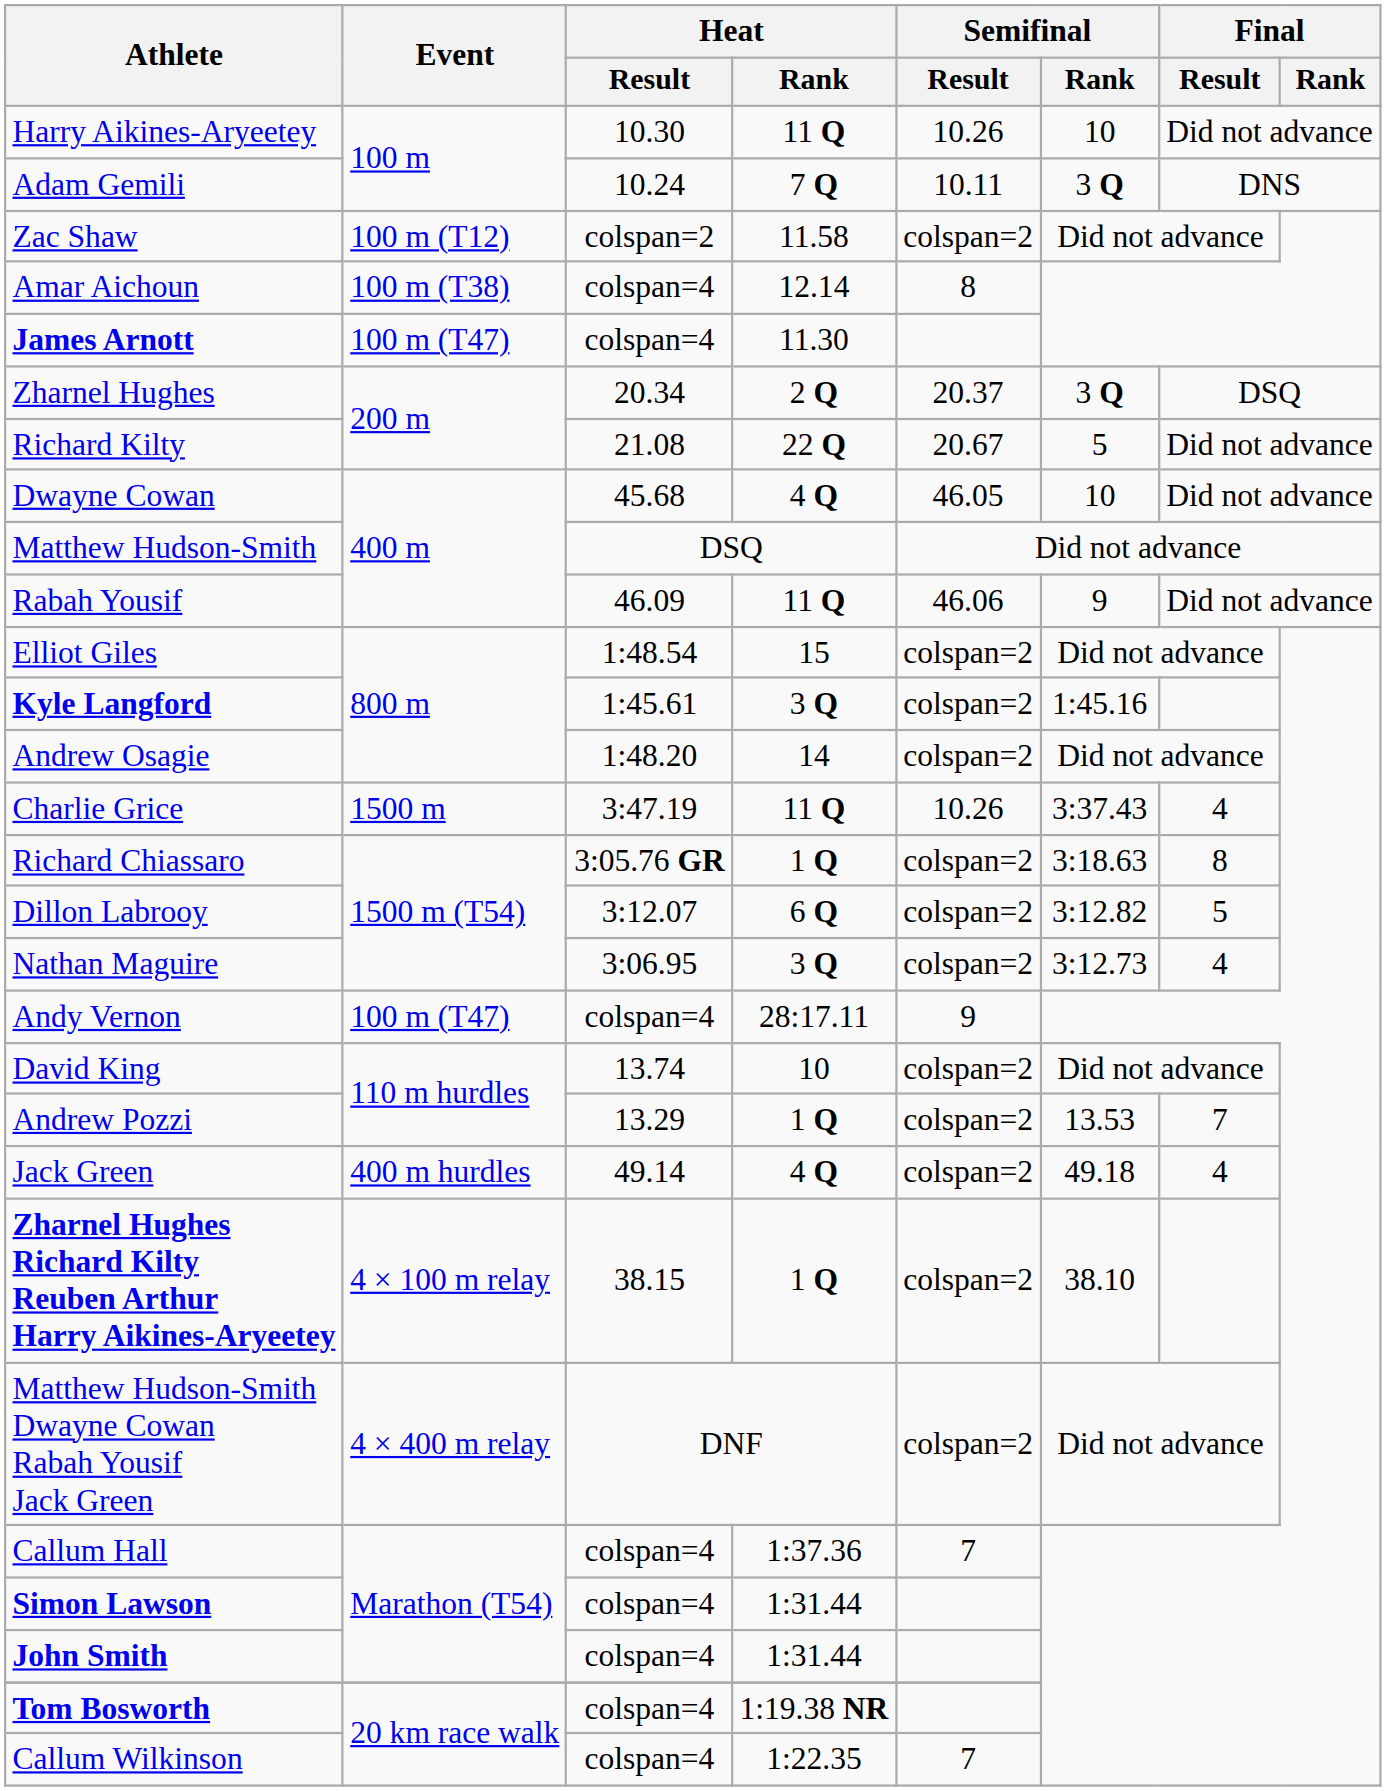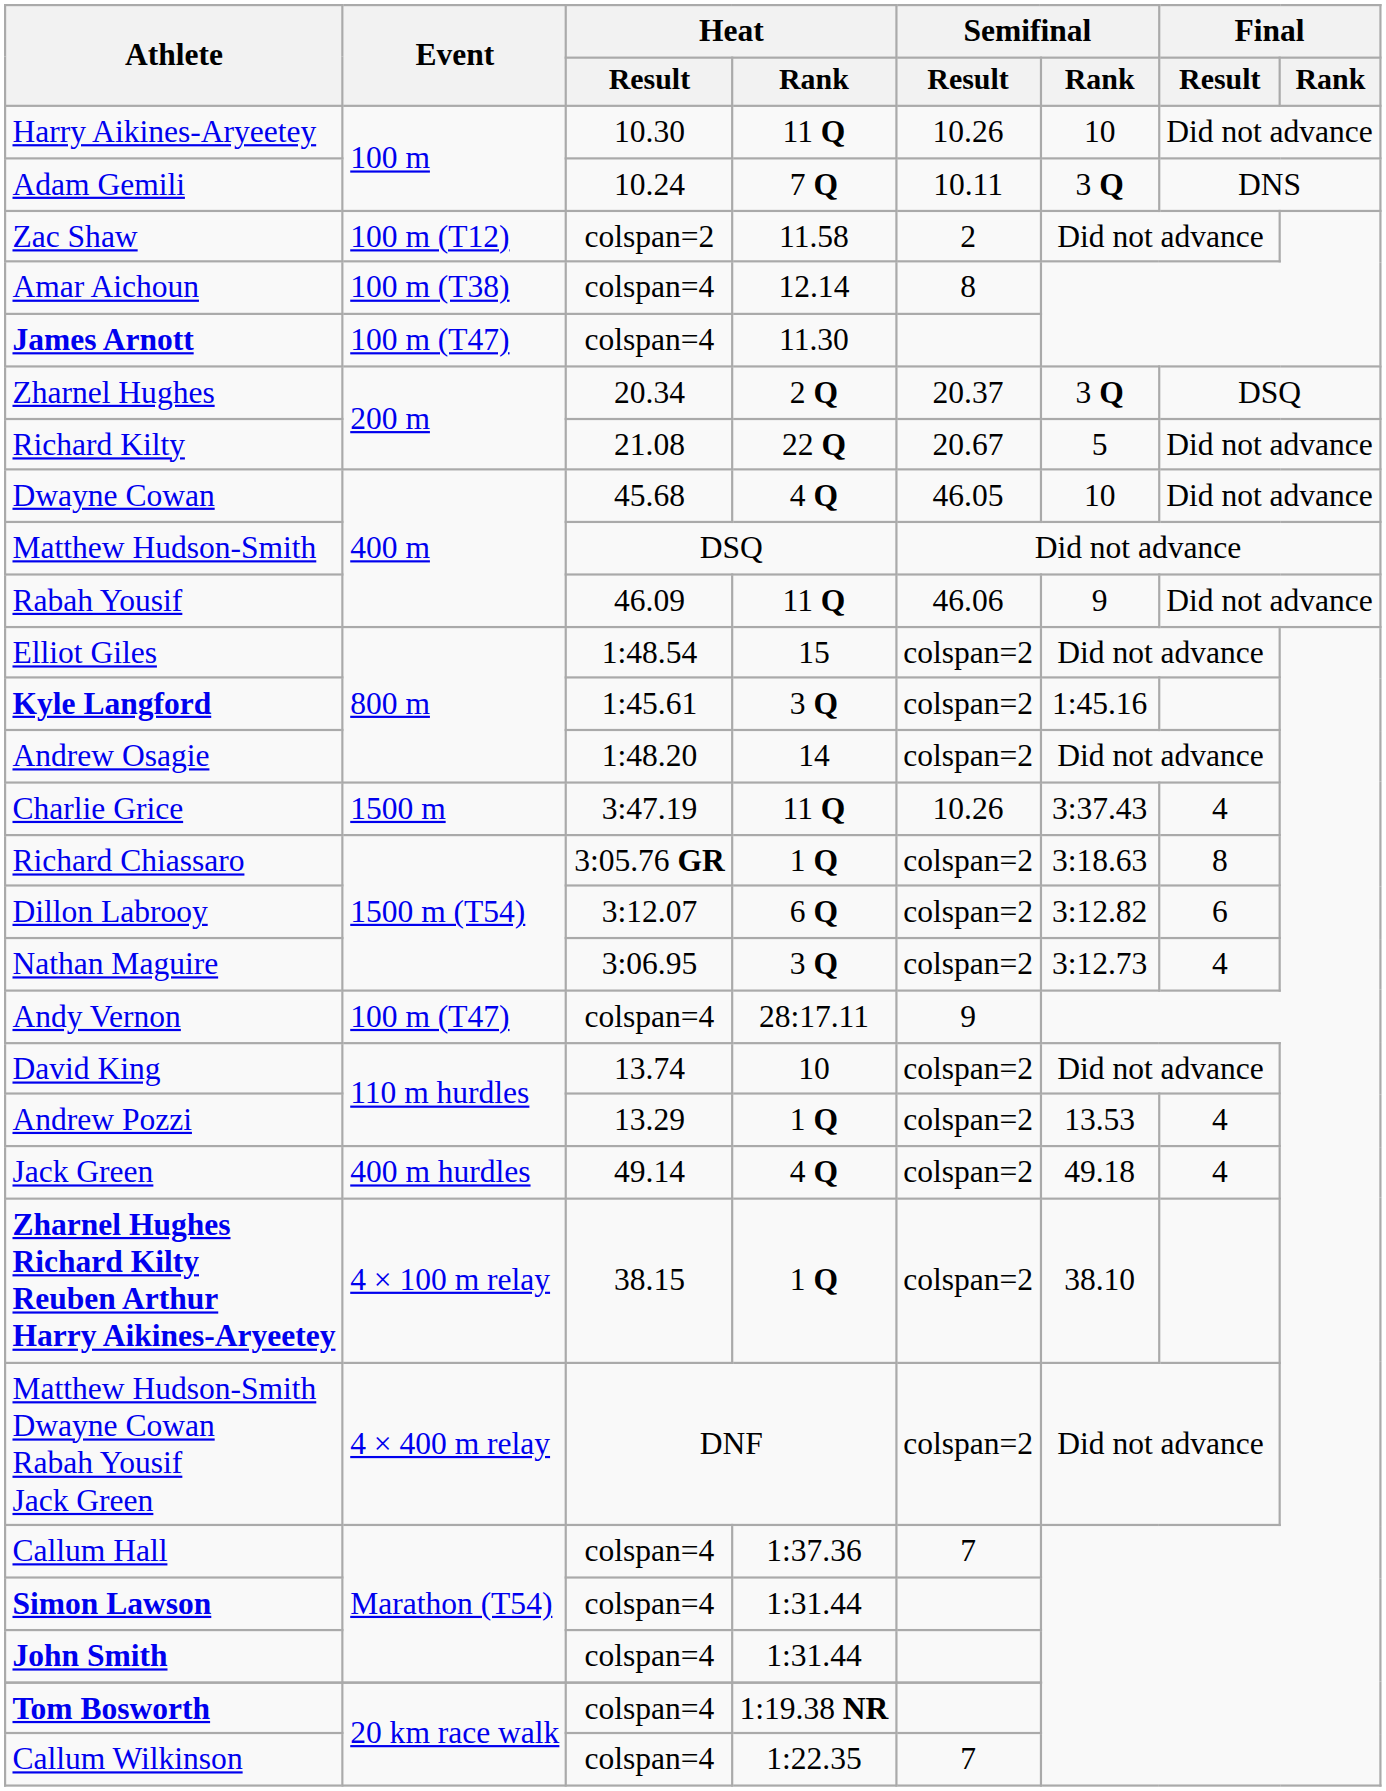(968, 236) colspan=2 -> (968, 236) 2
(1220, 912) 5 -> (1220, 912) 6
(1220, 1120) 7 -> (1220, 1120) 4
